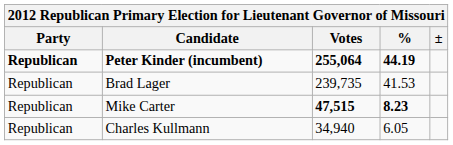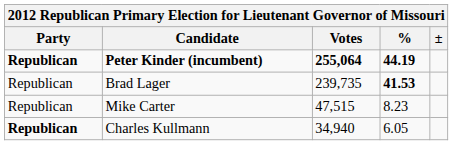(399, 83) normal -> (399, 83) bold
(335, 106) bold -> (335, 106) normal
(396, 106) bold -> (396, 106) normal
(40, 128) normal -> (43, 128) bold
